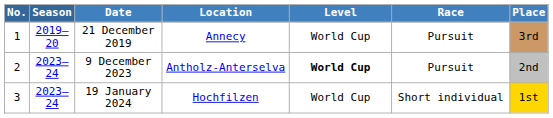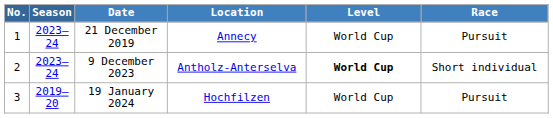- column: (529, 14)
(52, 38) 2019–20 -> (52, 38) 2023–24
(451, 68) Pursuit -> (485, 68) Short individual
(52, 98) 2023–24 -> (52, 98) 2019–20
(451, 98) Short individual -> (485, 98) Pursuit
